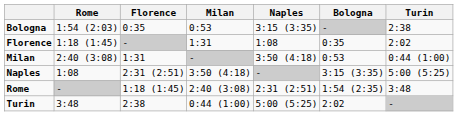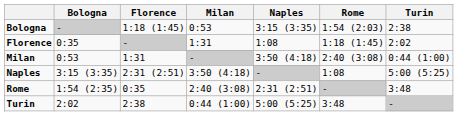columns swapped: (353, 12) <-> (87, 12)
(134, 27) 0:35 -> (154, 27) 1:18 (1:45)
(154, 88) 1:18 (1:45) -> (134, 88) 0:35
